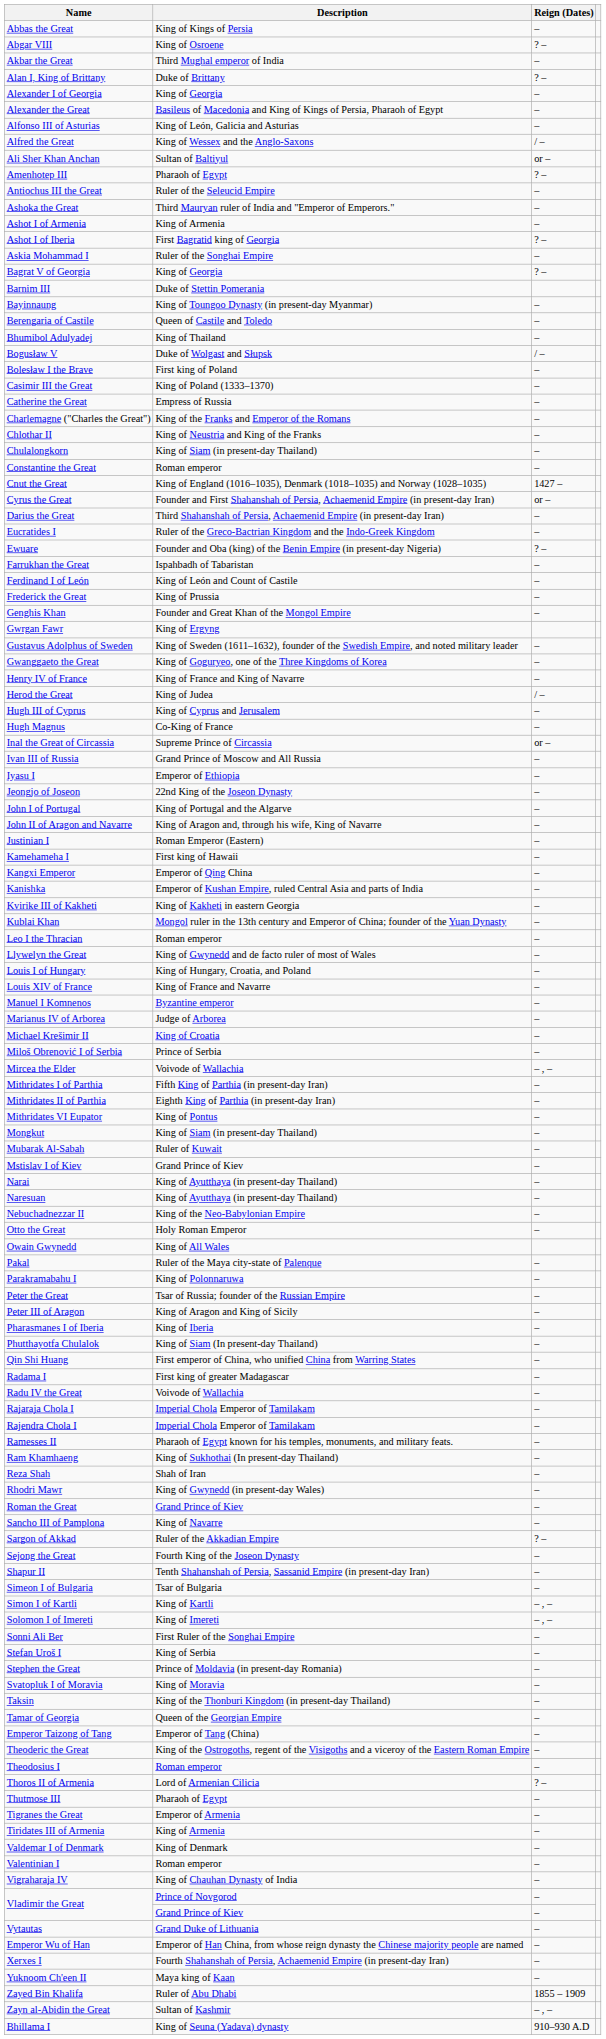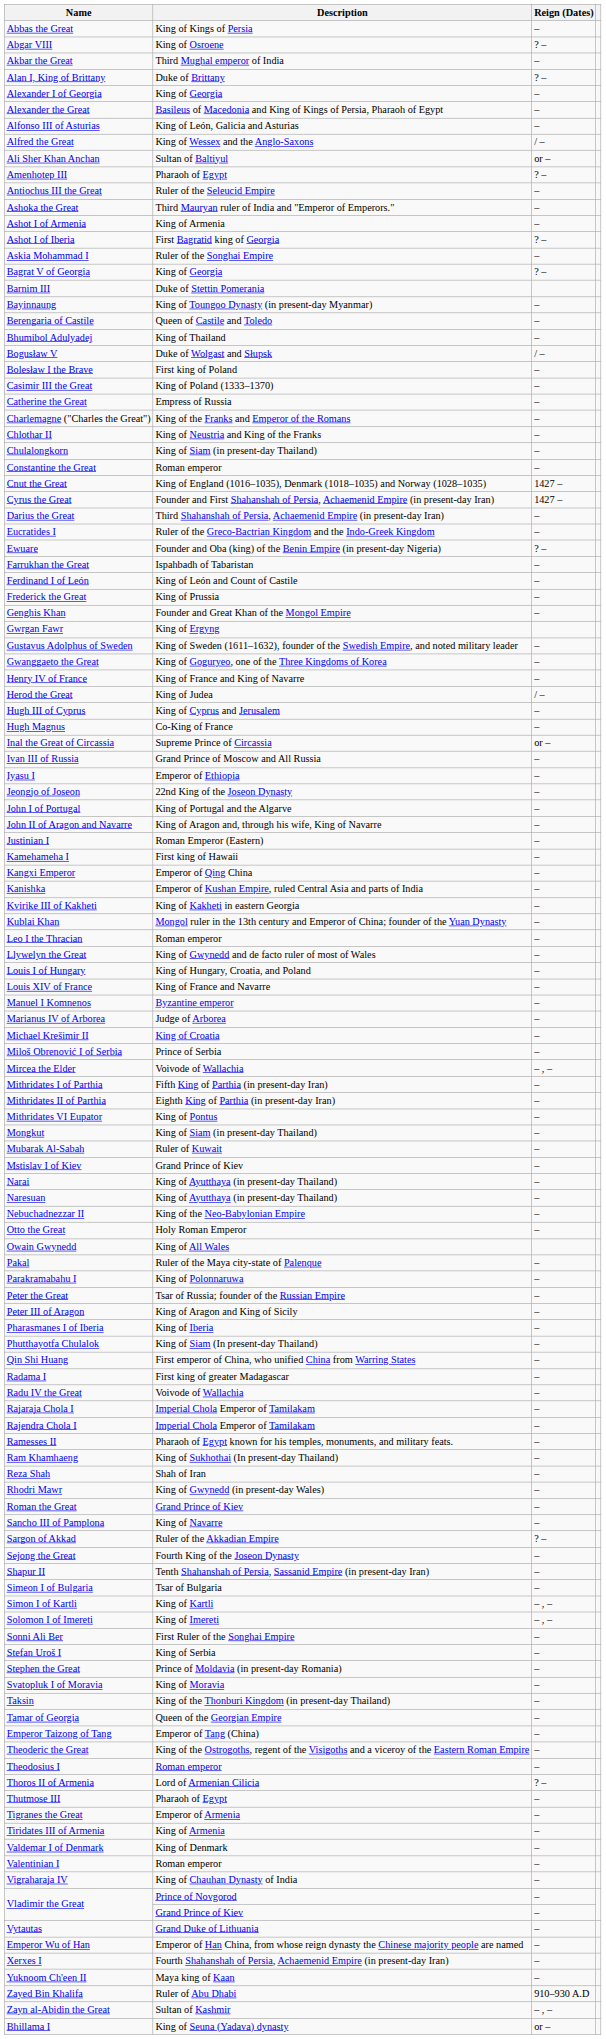(542, 499) or – -> (548, 499) 1427 –
(560, 1993) 1855 – 1909 -> (562, 1993) 910–930 A.D
(562, 2026) 910–930 A.D -> (542, 2026) or –
